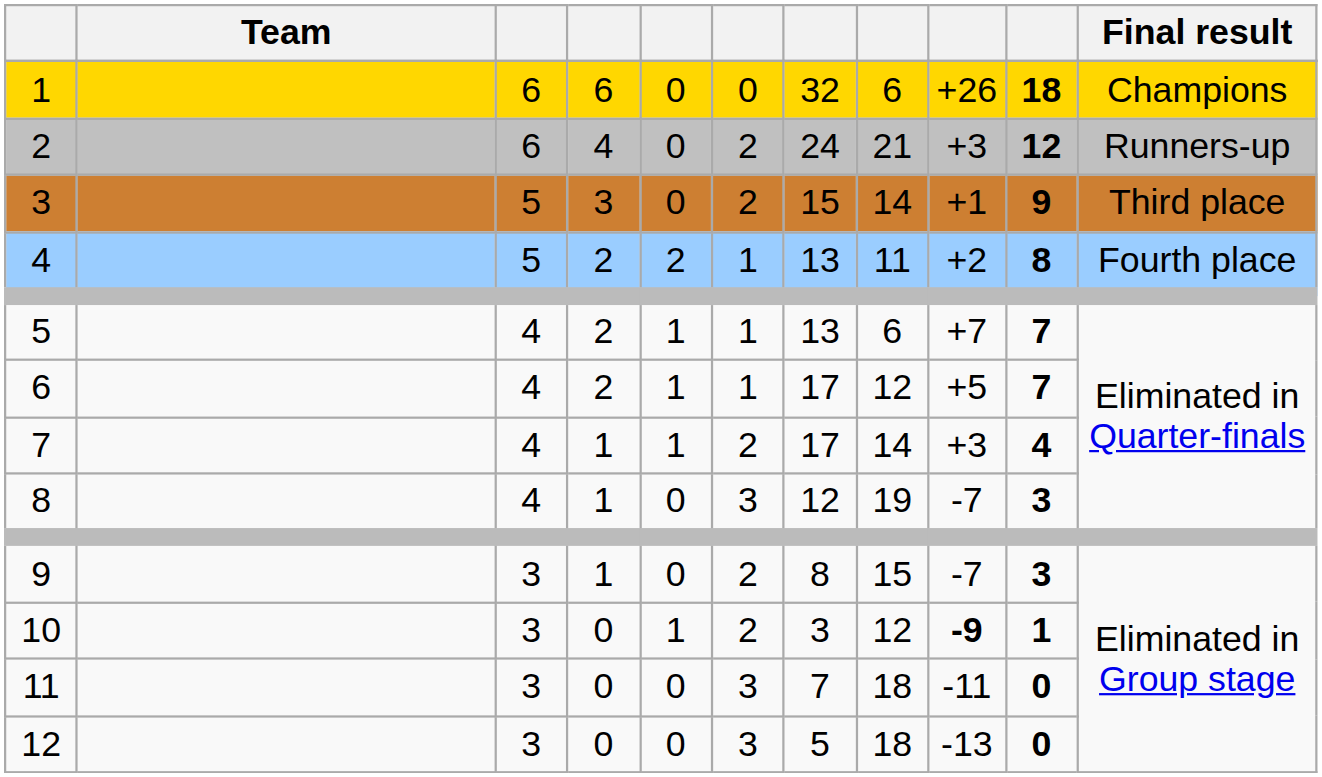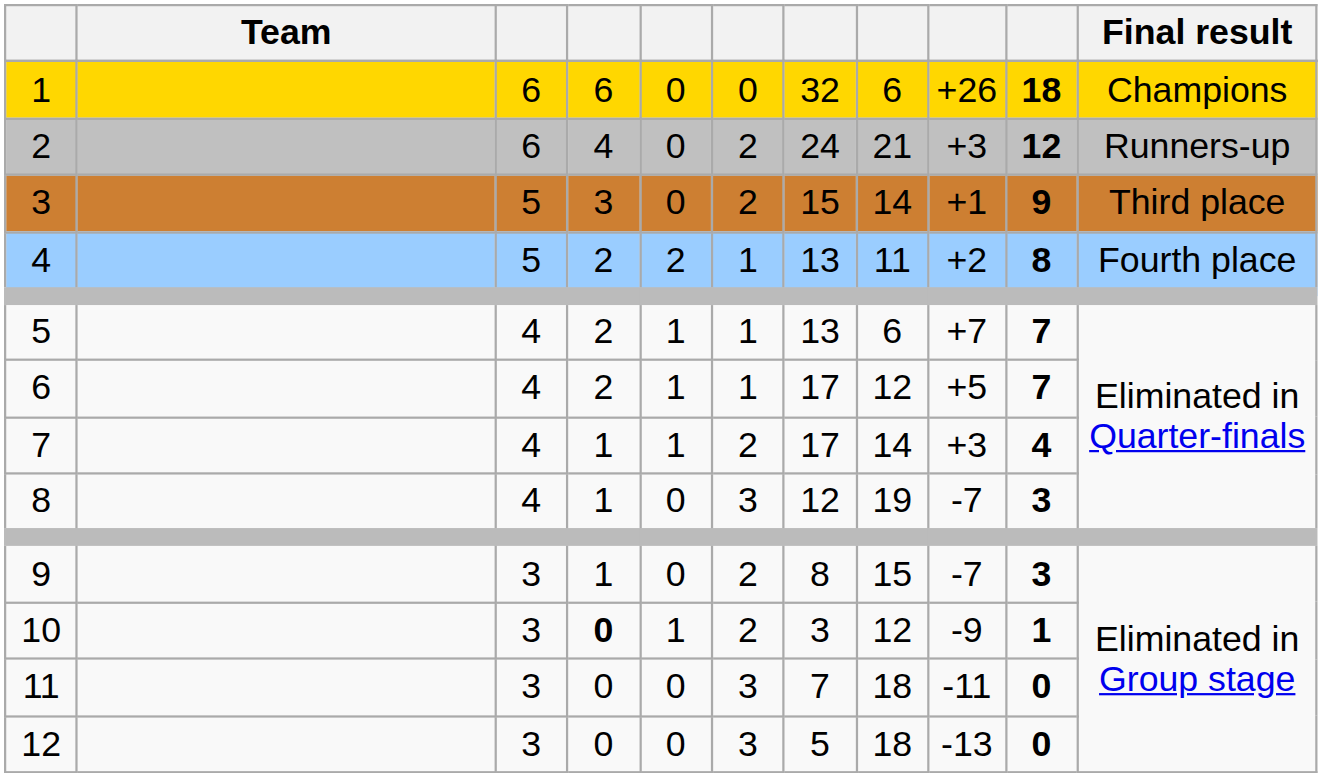(603, 629) normal -> (603, 629) bold
(967, 629) bold -> (967, 629) normal
